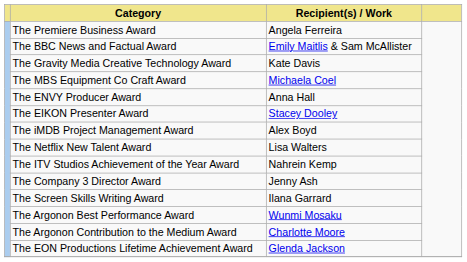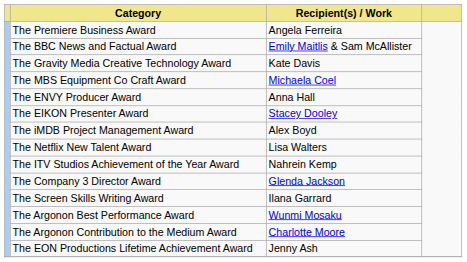(293, 182) Jenny Ash -> (307, 182) Glenda Jackson
(307, 249) Glenda Jackson -> (293, 249) Jenny Ash
